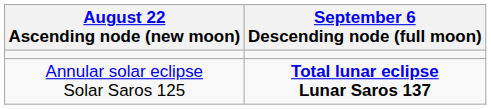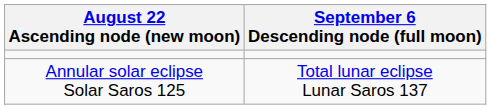(365, 81) bold -> (365, 81) normal
